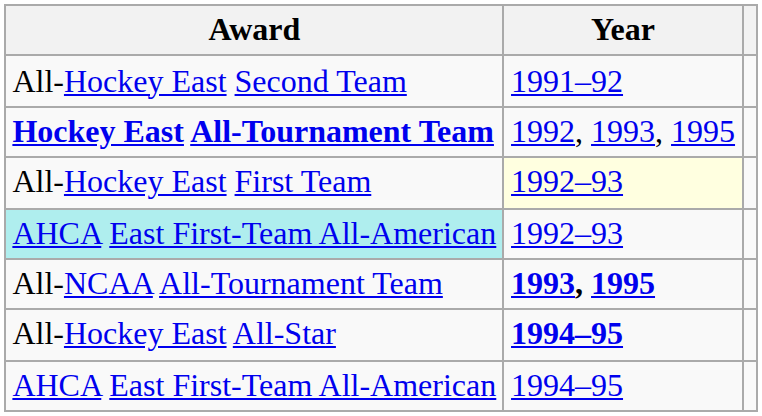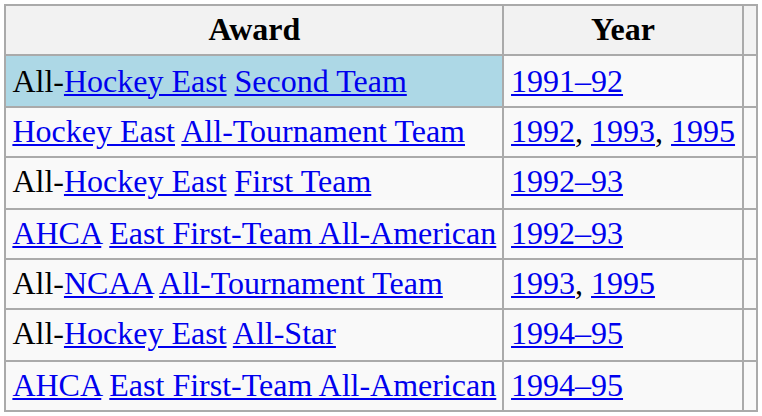(210, 80) no background -> (210, 80) lightblue background
(253, 131) bold -> (239, 131) normal
(567, 182) lightyellow background -> (567, 182) no background
(254, 232) paleturquoise background -> (254, 232) no background
(583, 283) bold -> (583, 283) normal
(567, 334) bold -> (567, 334) normal
